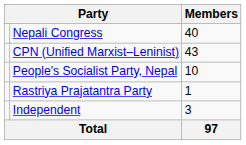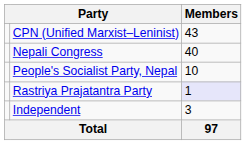rows swapped: (96, 52) <-> (58, 33)
(188, 91) no background -> (188, 91) lavender background
